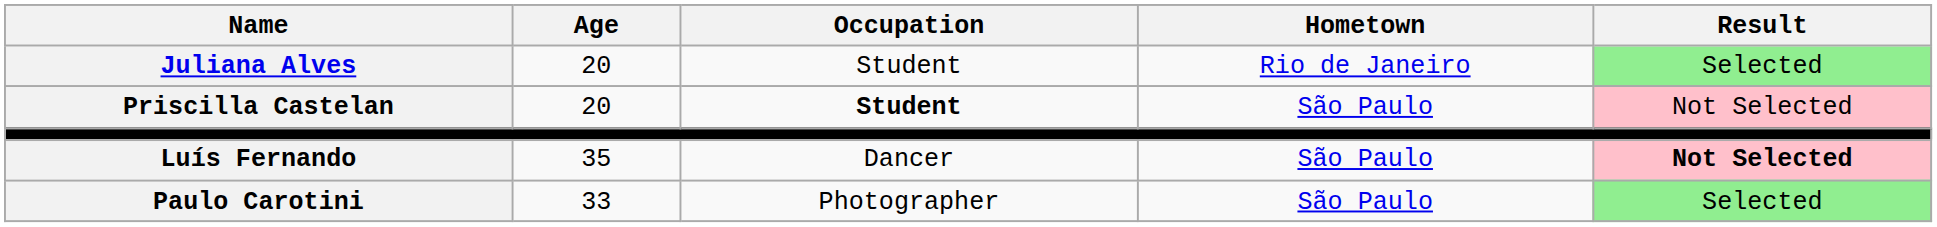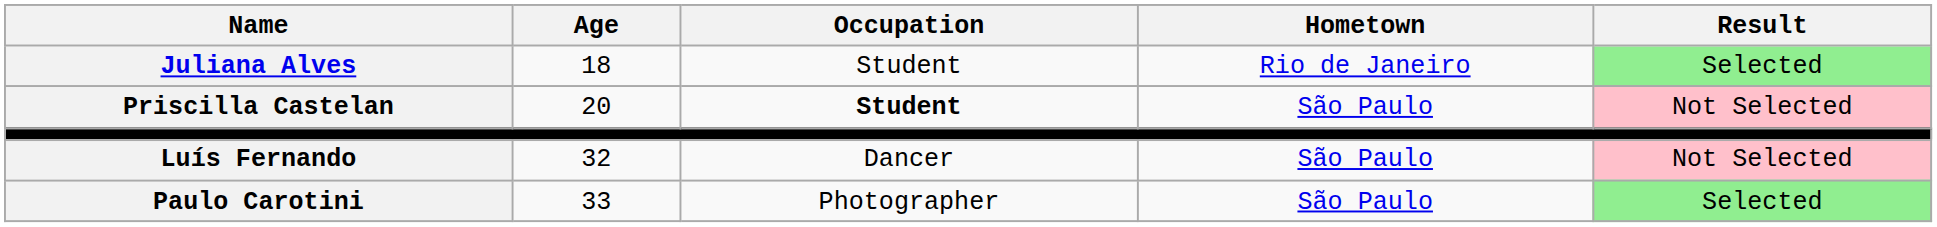(596, 66) 20 -> (596, 66) 18
(596, 160) 35 -> (596, 160) 32
(1762, 160) bold -> (1762, 160) normal
